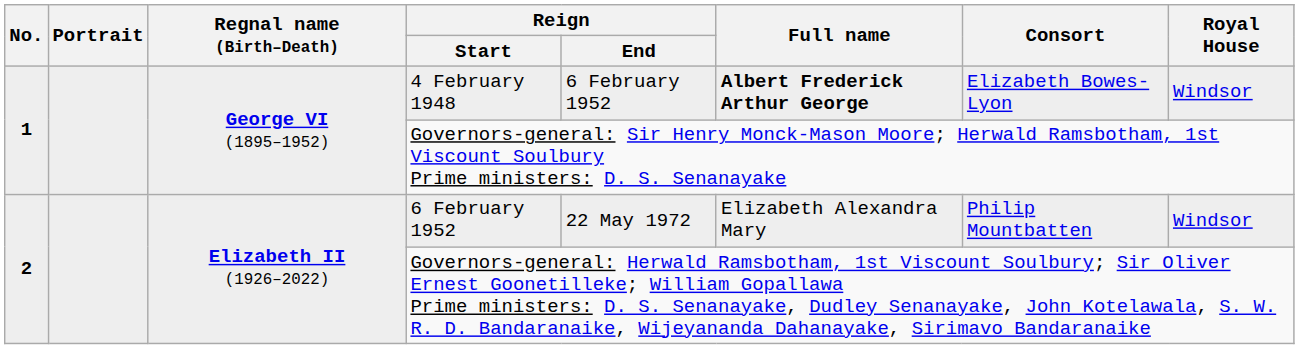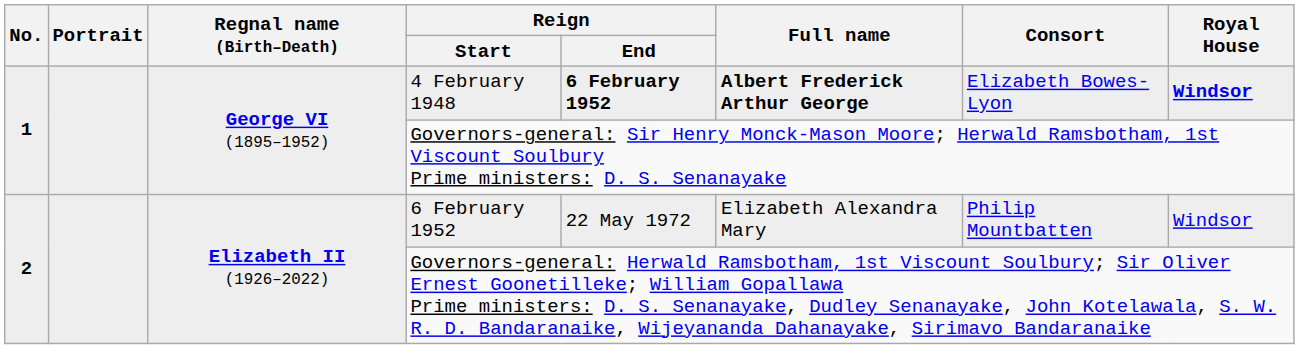(623, 93) normal -> (623, 93) bold
(1213, 93) normal -> (1213, 93) bold
